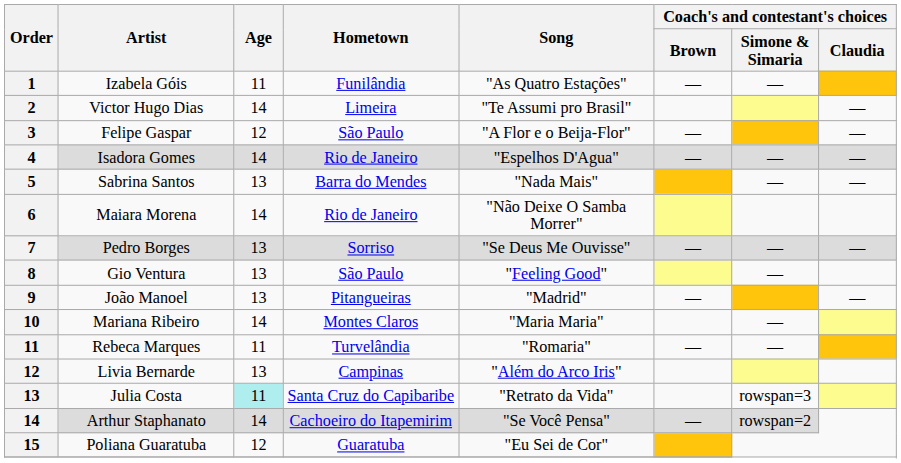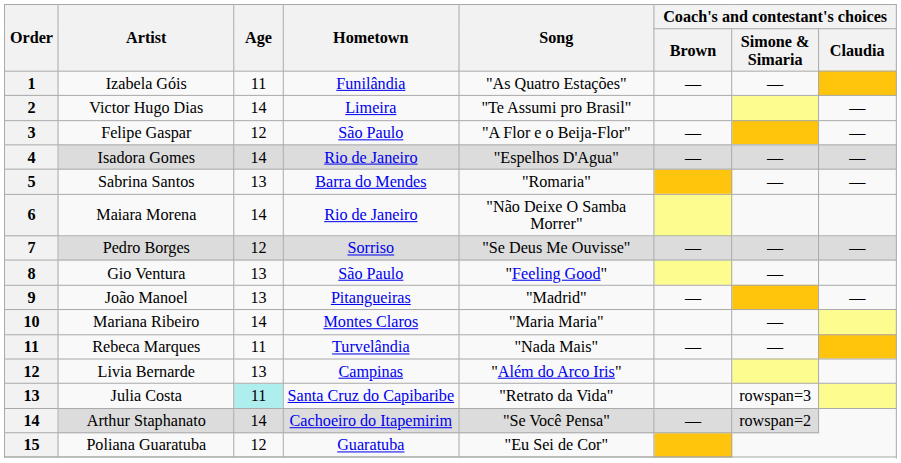(556, 182) "Nada Mais" -> (556, 182) "Romaria"
(259, 248) 13 -> (259, 248) 12
(556, 347) "Romaria" -> (556, 347) "Nada Mais"
